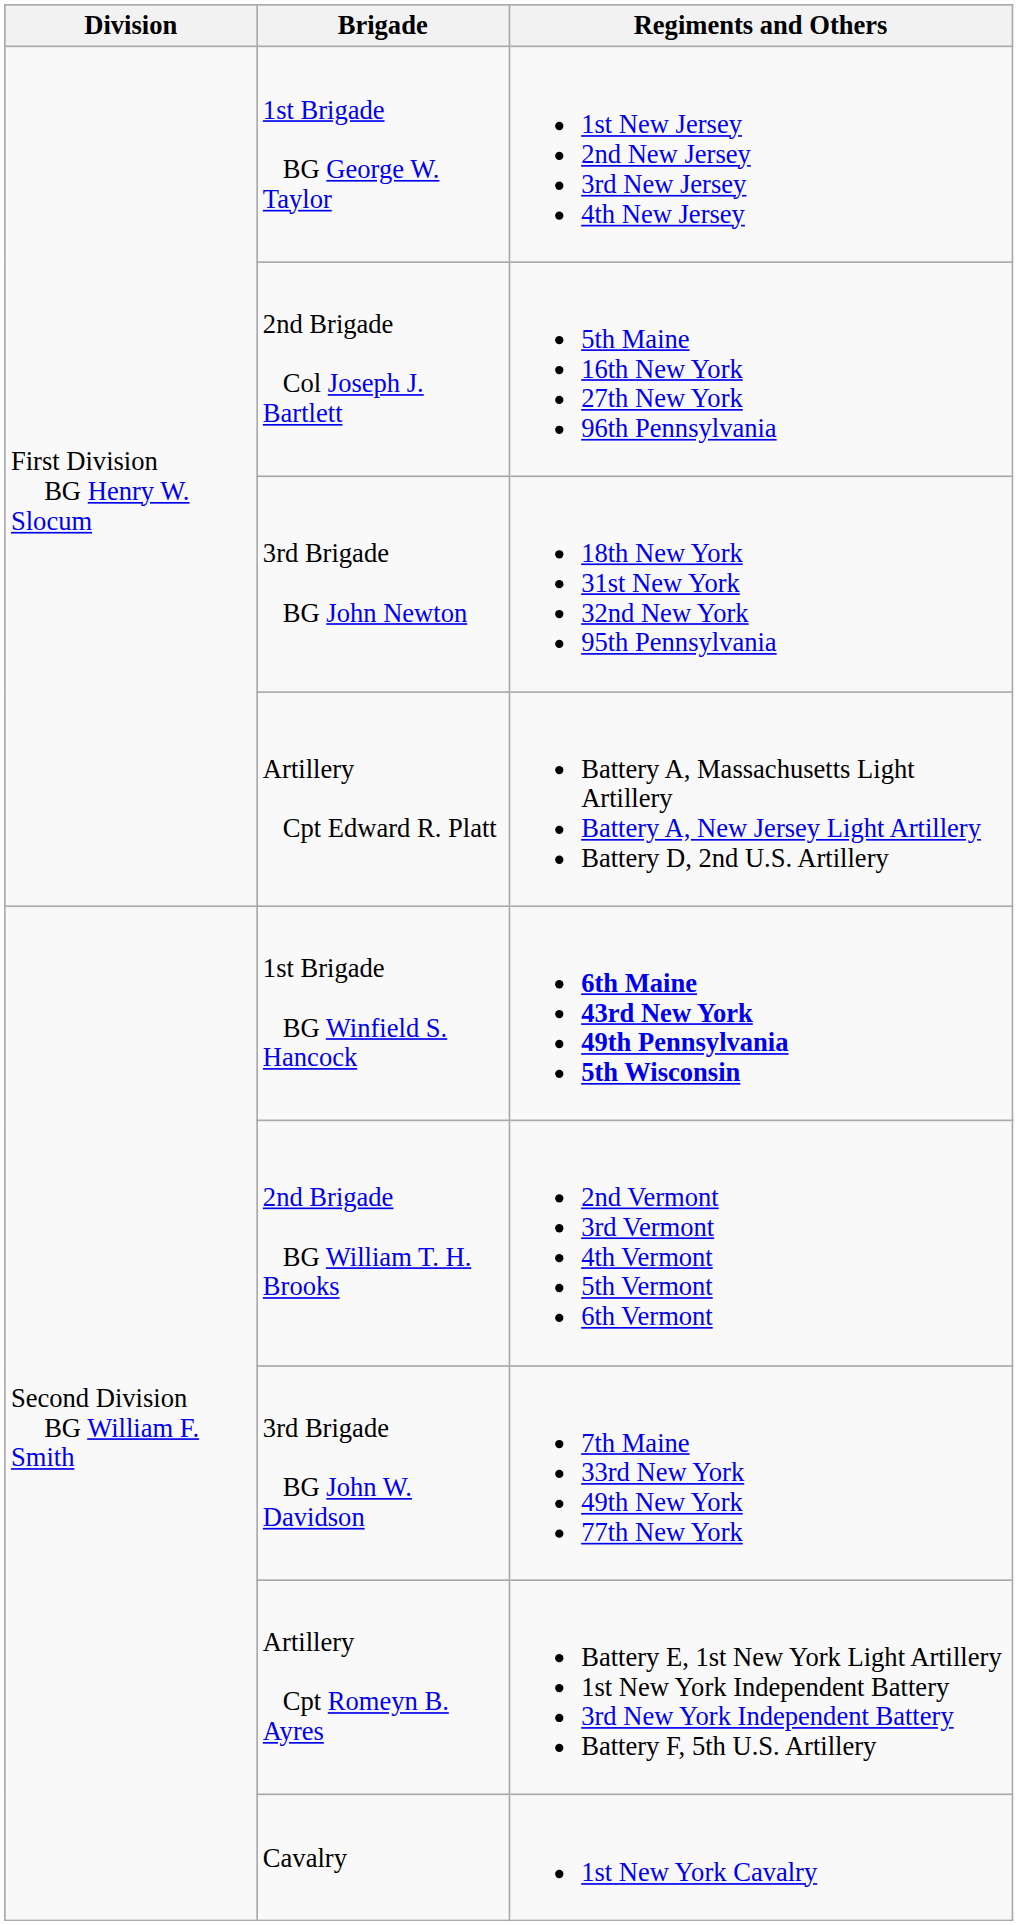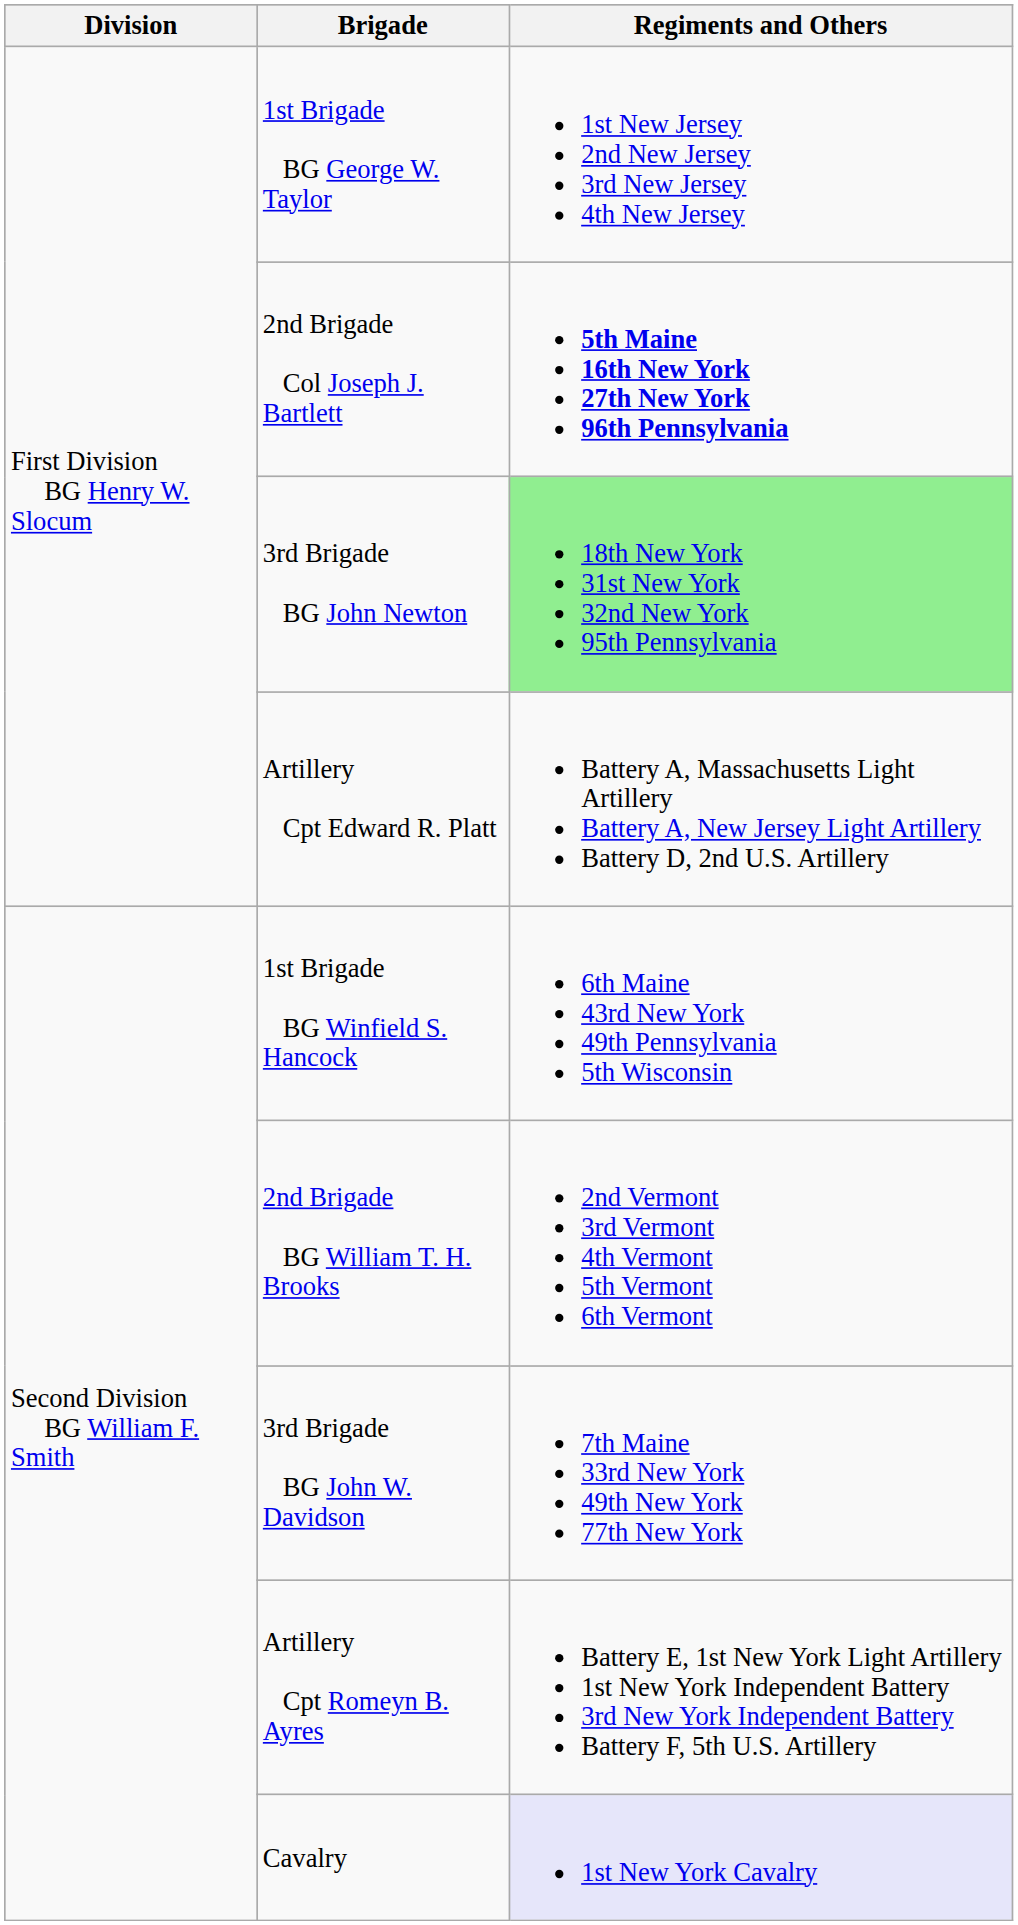(761, 384) normal -> (761, 384) bold
(761, 599) no background -> (761, 599) lightgreen background
(761, 1028) bold -> (761, 1028) normal
(761, 1872) no background -> (761, 1872) lavender background
